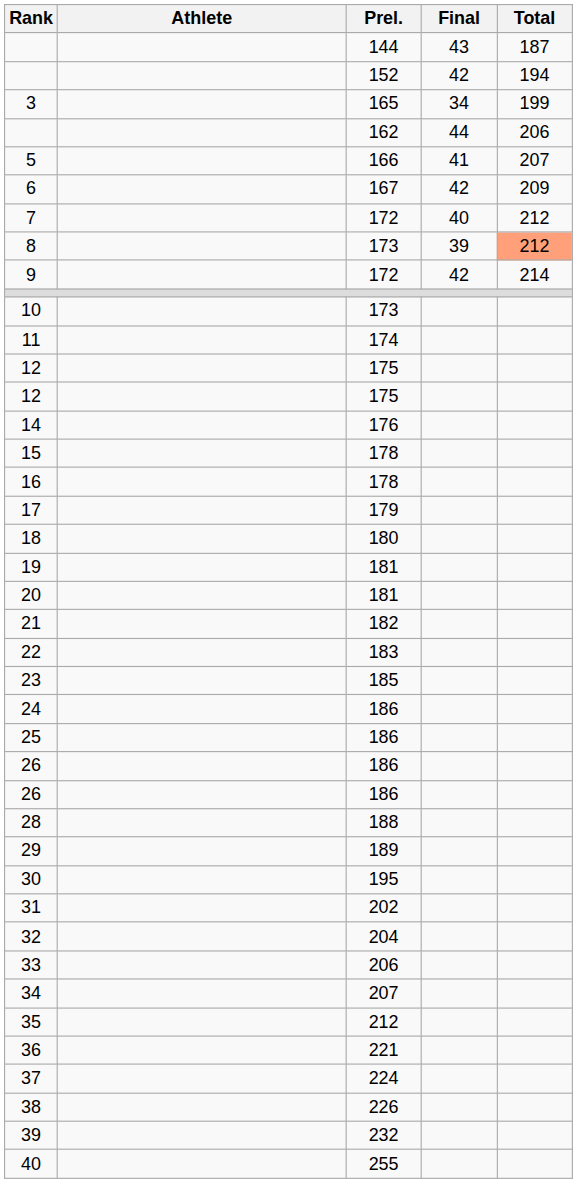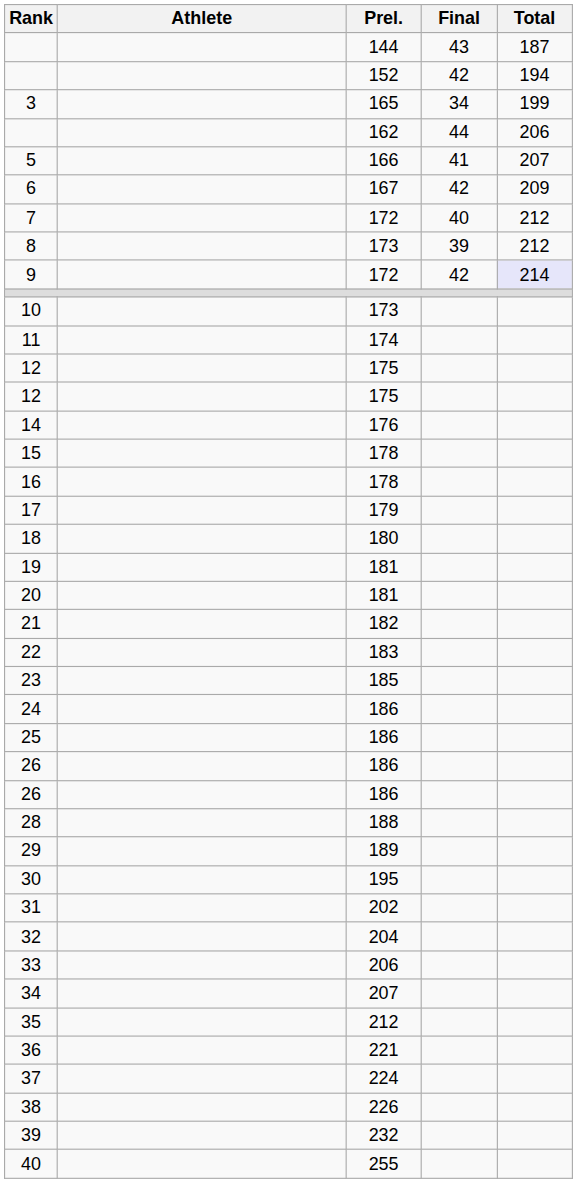(535, 246) lightsalmon background -> (535, 246) no background
(535, 274) no background -> (535, 274) lavender background
